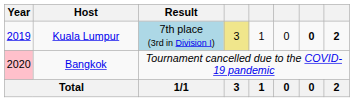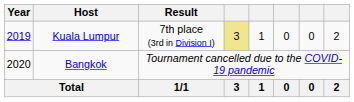(181, 36) lightblue background -> (181, 36) no background
(312, 36) bold -> (312, 36) normal
(337, 36) bold -> (337, 36) normal
(19, 65) pink background -> (19, 65) no background
